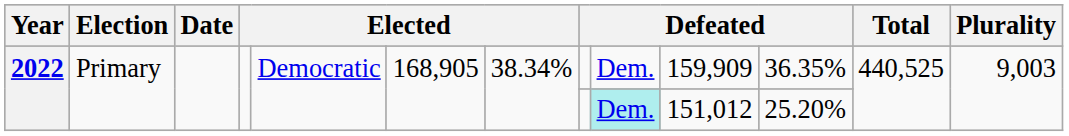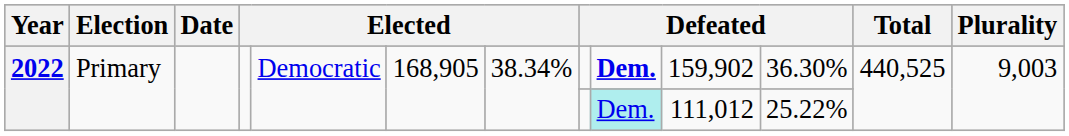(626, 67) normal -> (626, 67) bold
(710, 67) 159,909 -> (711, 67) 159,902
(805, 67) 36.35% -> (807, 67) 36.30%
(710, 109) 151,012 -> (712, 109) 111,012
(805, 109) 25.20% -> (807, 109) 25.22%
